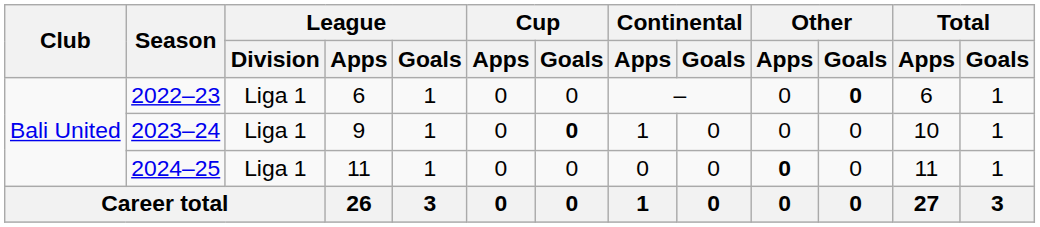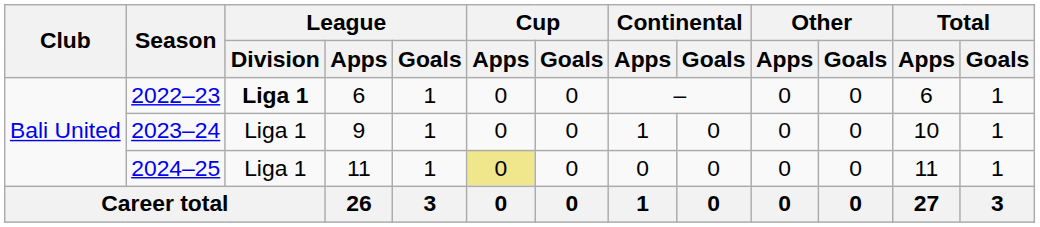(275, 95) normal -> (275, 95) bold
(856, 95) bold -> (856, 95) normal
(572, 131) bold -> (572, 131) normal
(501, 167) no background -> (501, 167) khaki background
(785, 167) bold -> (785, 167) normal
